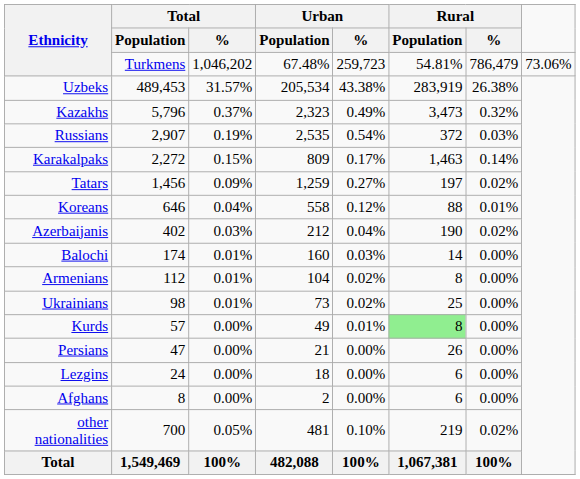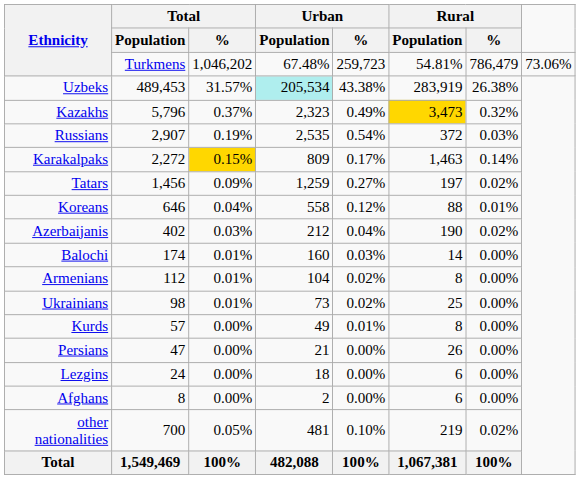(305, 87) no background -> (305, 87) paleturquoise background
(446, 111) no background -> (446, 111) gold background
(233, 159) no background -> (233, 159) gold background
(459, 326) lightgreen background -> (459, 326) no background
